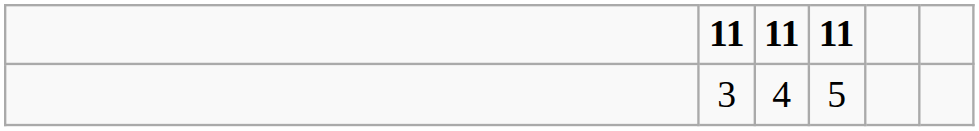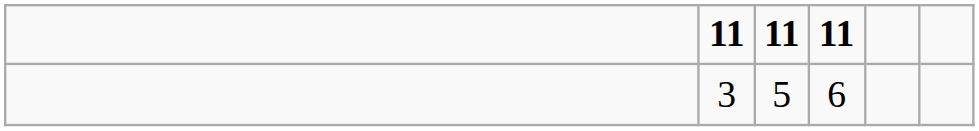(782, 93) 4 -> (782, 93) 5
(837, 93) 5 -> (837, 93) 6
